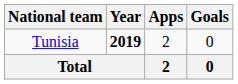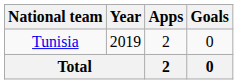(126, 41) bold -> (126, 41) normal
